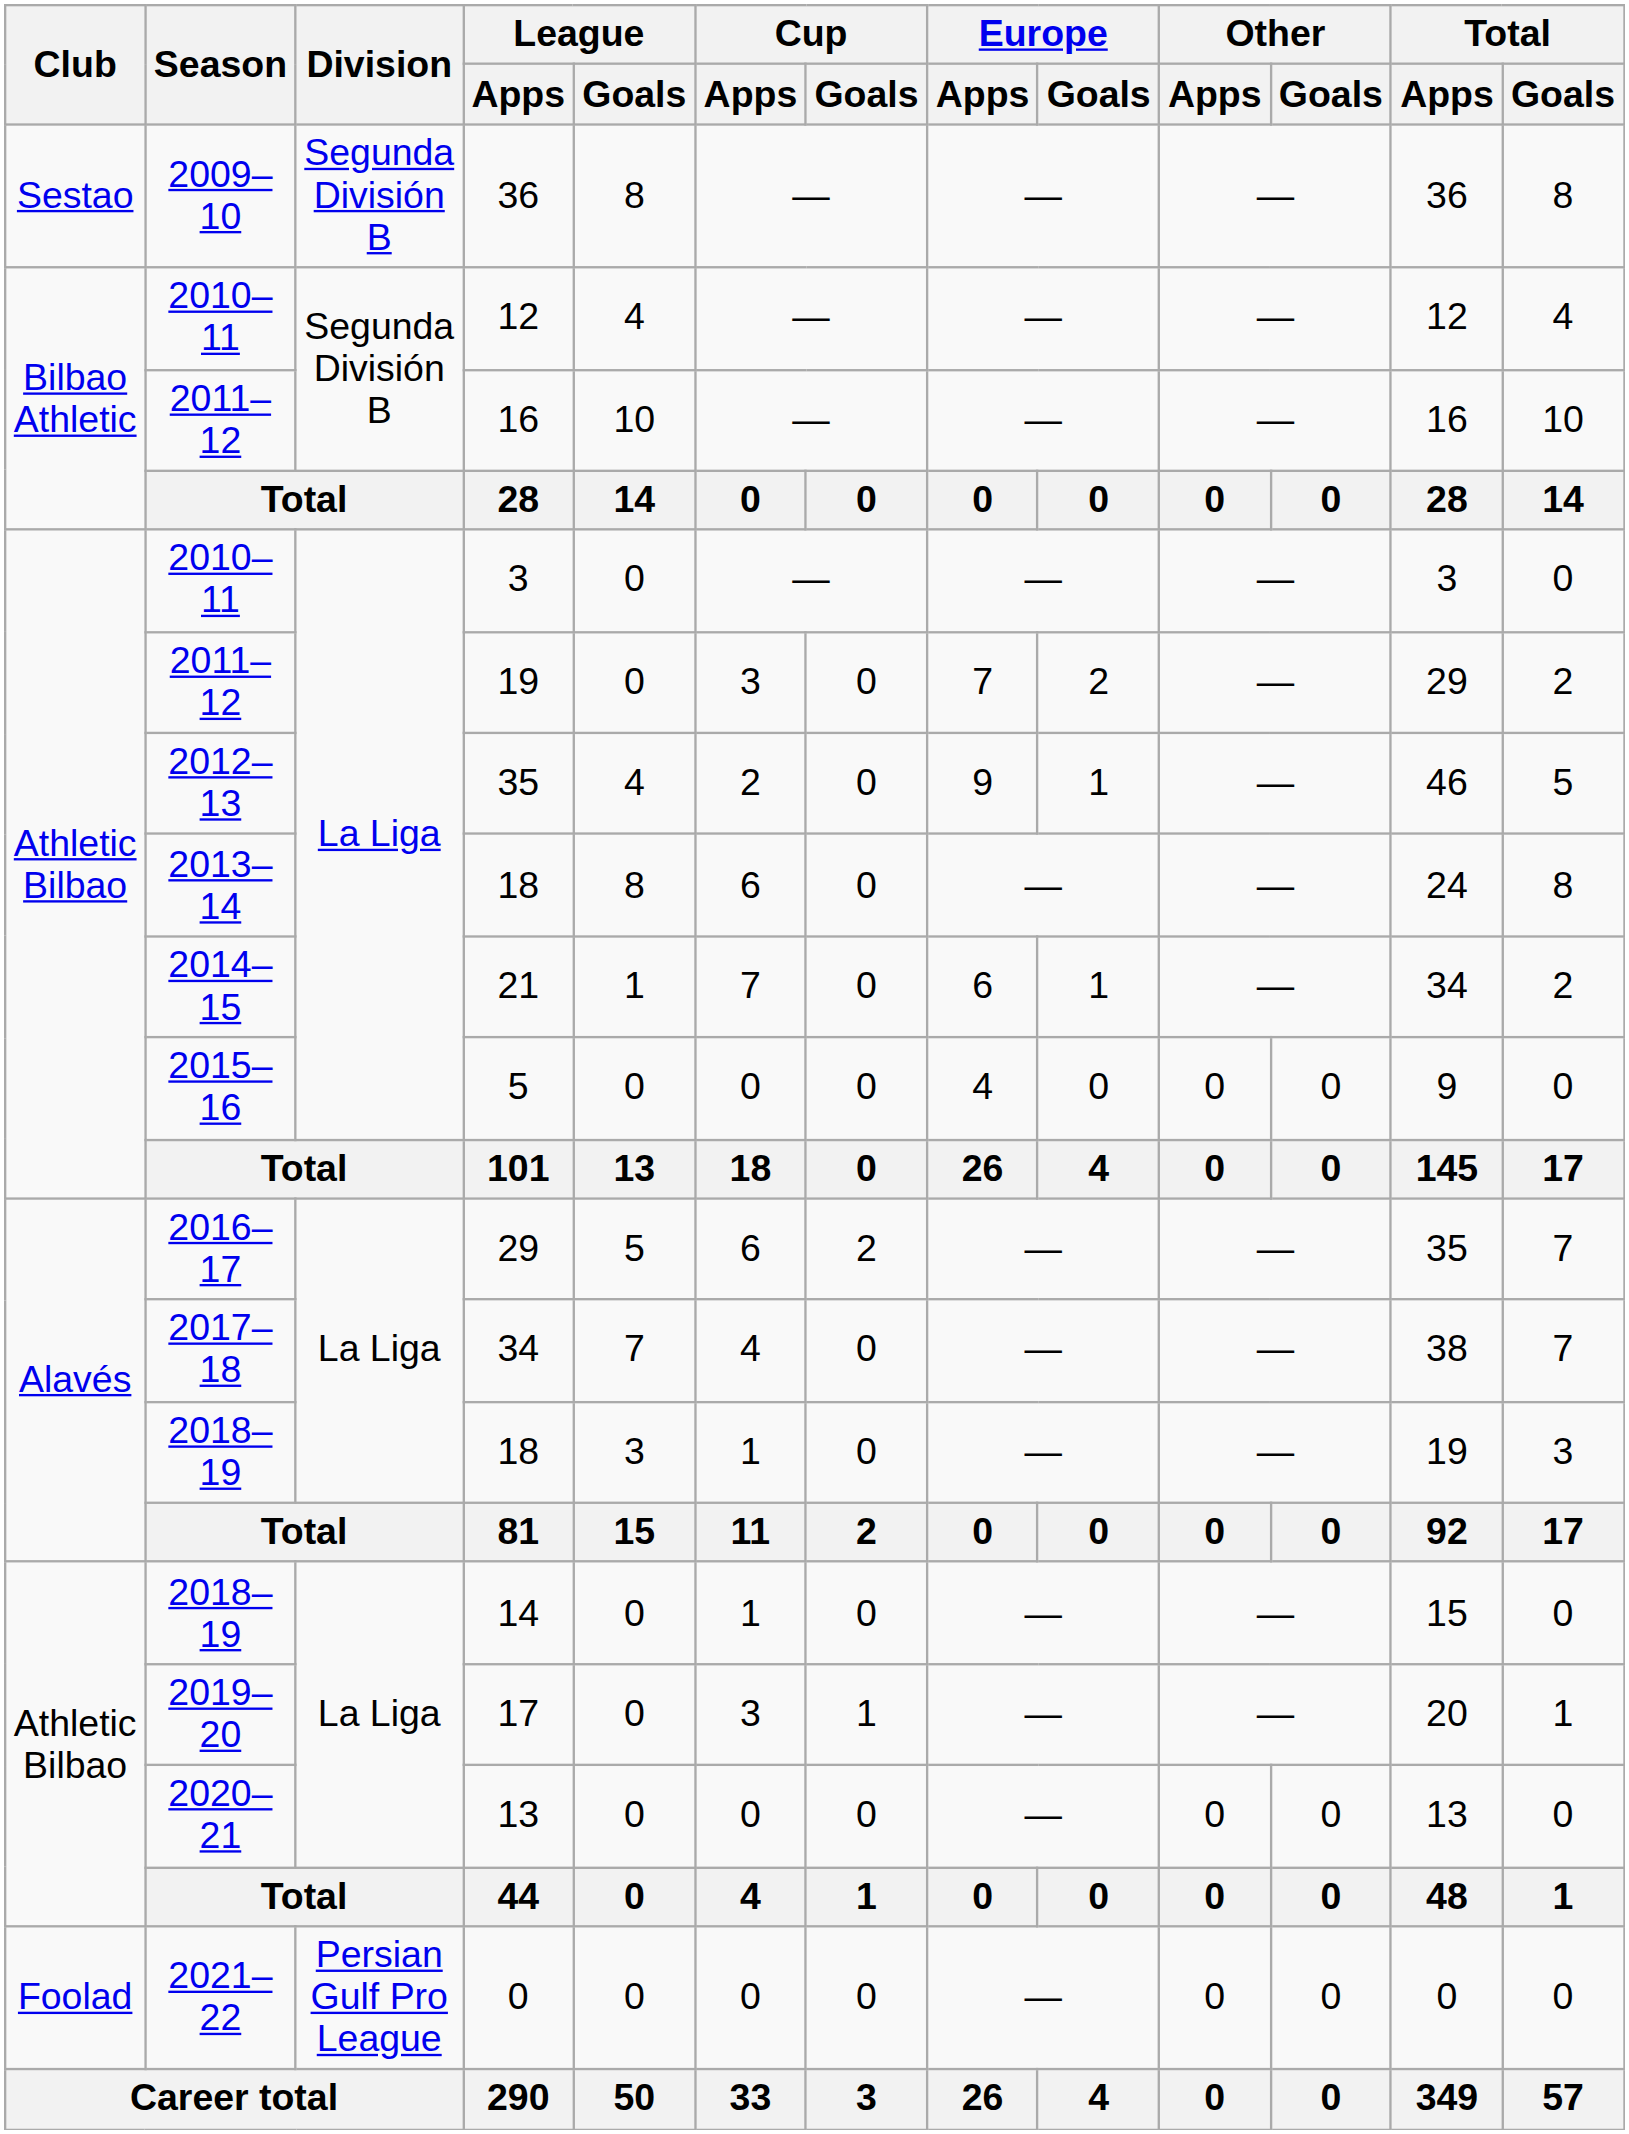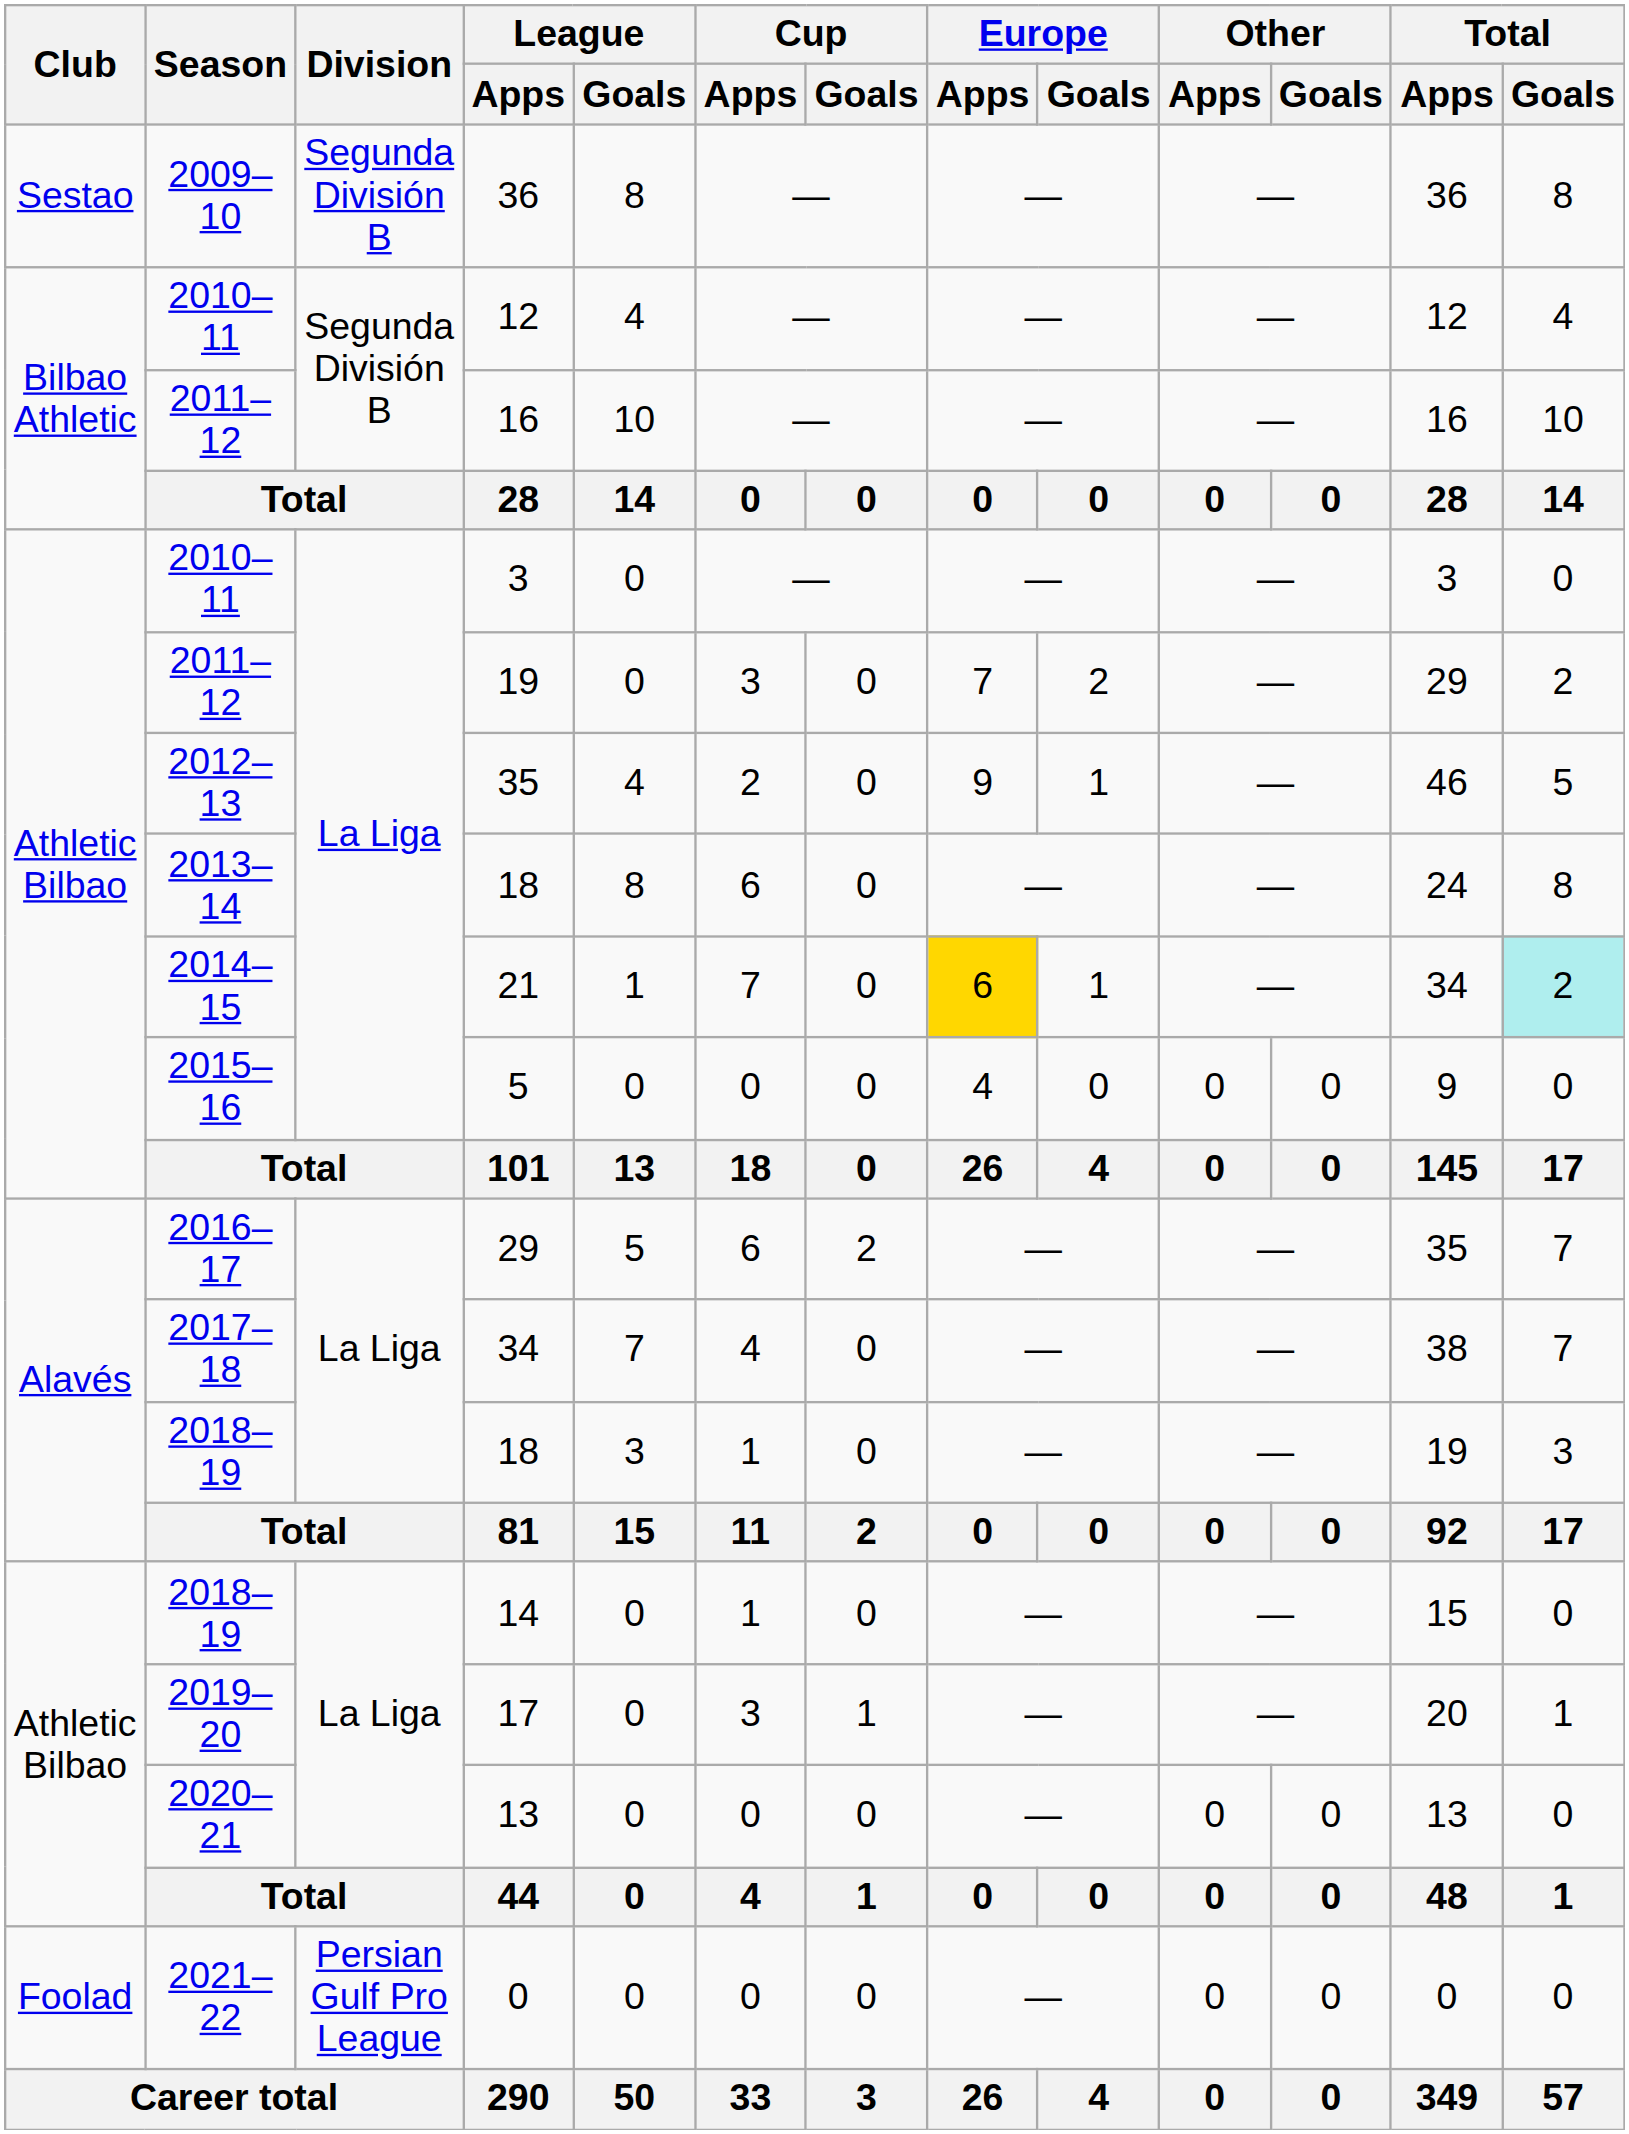(983, 985) no background -> (983, 985) gold background
(1563, 985) no background -> (1563, 985) paleturquoise background
